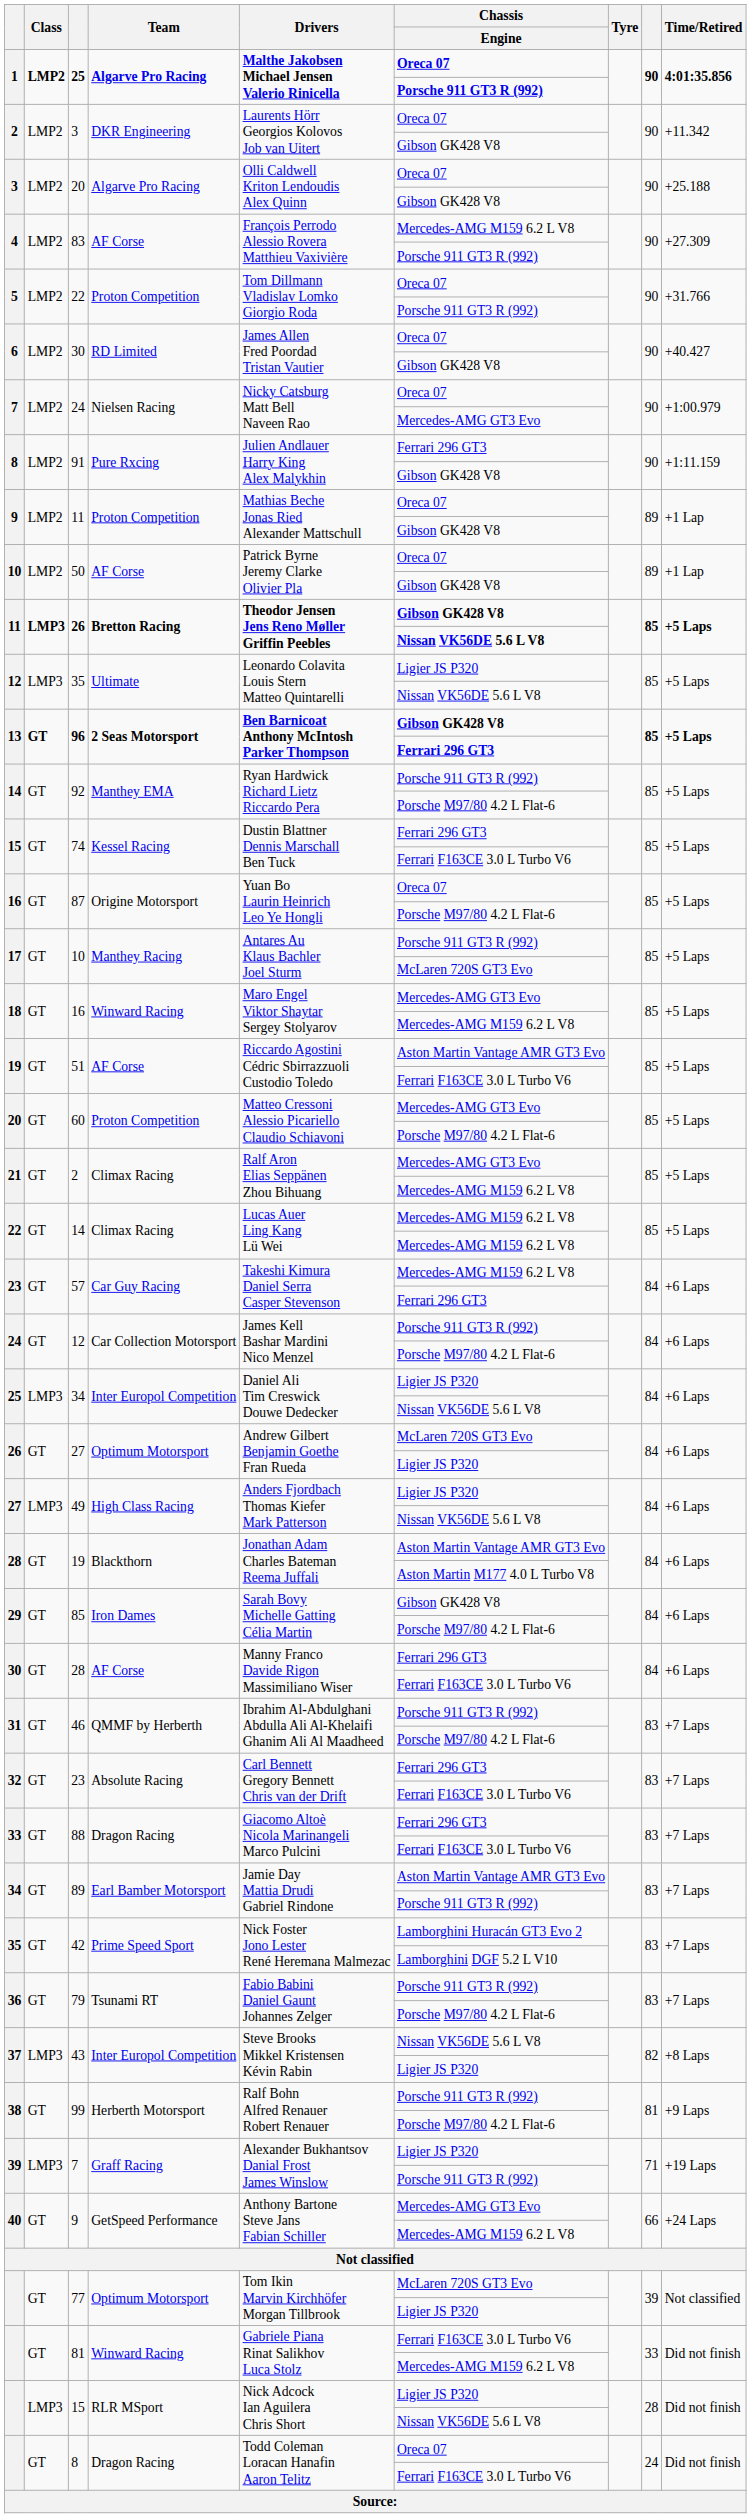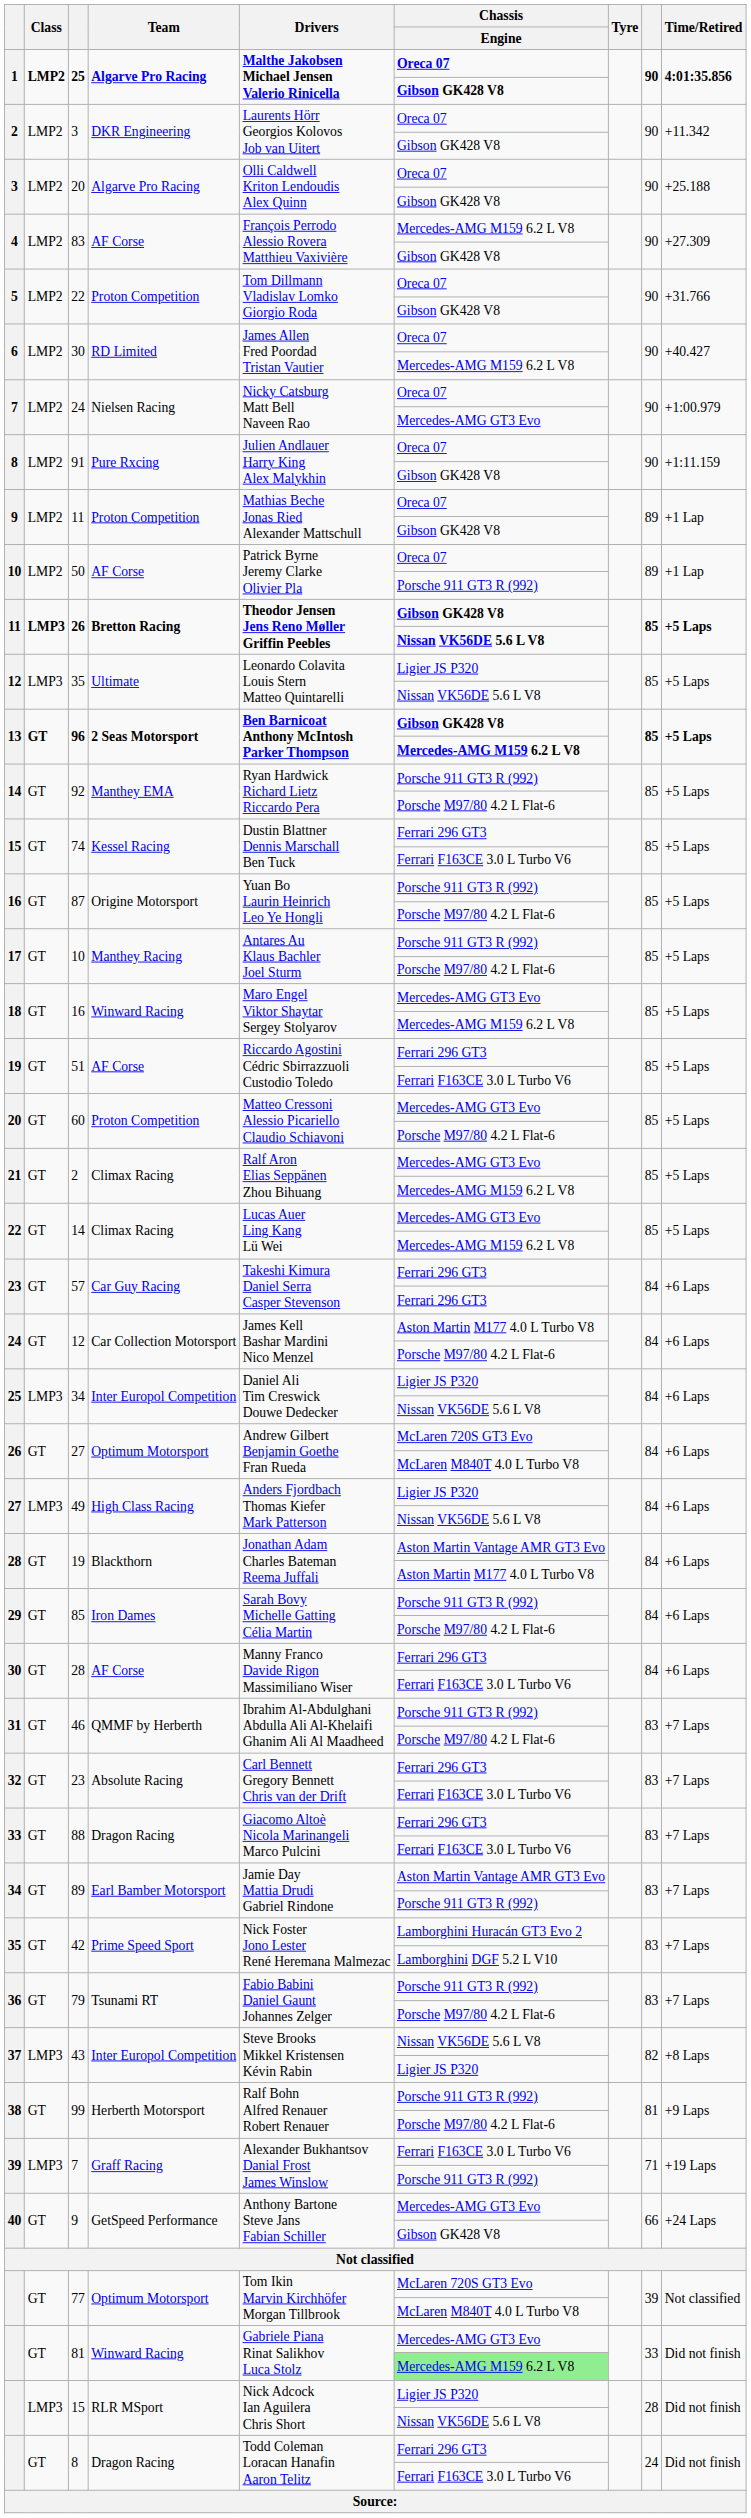(470, 91) Porsche 911 GT3 R (992) -> (450, 91) Gibson GK428 V8
(467, 255) Porsche 911 GT3 R (992) -> (449, 255) Gibson GK428 V8
(467, 310) Porsche 911 GT3 R (992) -> (449, 310) Gibson GK428 V8
(449, 365) Gibson GK428 V8 -> (486, 365) Mercedes-AMG M159 6.2 L V8
(442, 448) Ferrari 296 GT3 -> (422, 448) Oreca 07
(449, 585) Gibson GK428 V8 -> (467, 585) Porsche 911 GT3 R (992)
(446, 750) Ferrari 296 GT3 -> (488, 750) Mercedes-AMG M159 6.2 L V8
(422, 887) Oreca 07 -> (467, 887) Porsche 911 GT3 R (992)
(465, 970) McLaren 720S GT3 Evo -> (476, 970) Porsche M97/80 4.2 L Flat-6
(501, 1052) Aston Martin Vantage AMR GT3 Evo -> (442, 1052) Ferrari 296 GT3
(486, 1217) Mercedes-AMG M159 6.2 L V8 -> (469, 1217) Mercedes-AMG GT3 Evo
(486, 1272) Mercedes-AMG M159 6.2 L V8 -> (442, 1272) Ferrari 296 GT3
(467, 1327) Porsche 911 GT3 R (992) -> (496, 1327) Aston Martin M177 4.0 L Turbo V8
(438, 1464) Ligier JS P320 -> (488, 1464) McLaren M840T 4.0 L Turbo V8
(449, 1602) Gibson GK428 V8 -> (467, 1602) Porsche 911 GT3 R (992)
(438, 2151) Ligier JS P320 -> (484, 2151) Ferrari F163CE 3.0 L Turbo V6
(486, 2234) Mercedes-AMG M159 6.2 L V8 -> (449, 2234) Gibson GK428 V8
(438, 2311) Ligier JS P320 -> (488, 2311) McLaren M840T 4.0 L Turbo V8
(484, 2339) Ferrari F163CE 3.0 L Turbo V6 -> (469, 2339) Mercedes-AMG GT3 Evo
(486, 2366) no background -> (486, 2366) lightgreen background
(422, 2449) Oreca 07 -> (442, 2449) Ferrari 296 GT3
